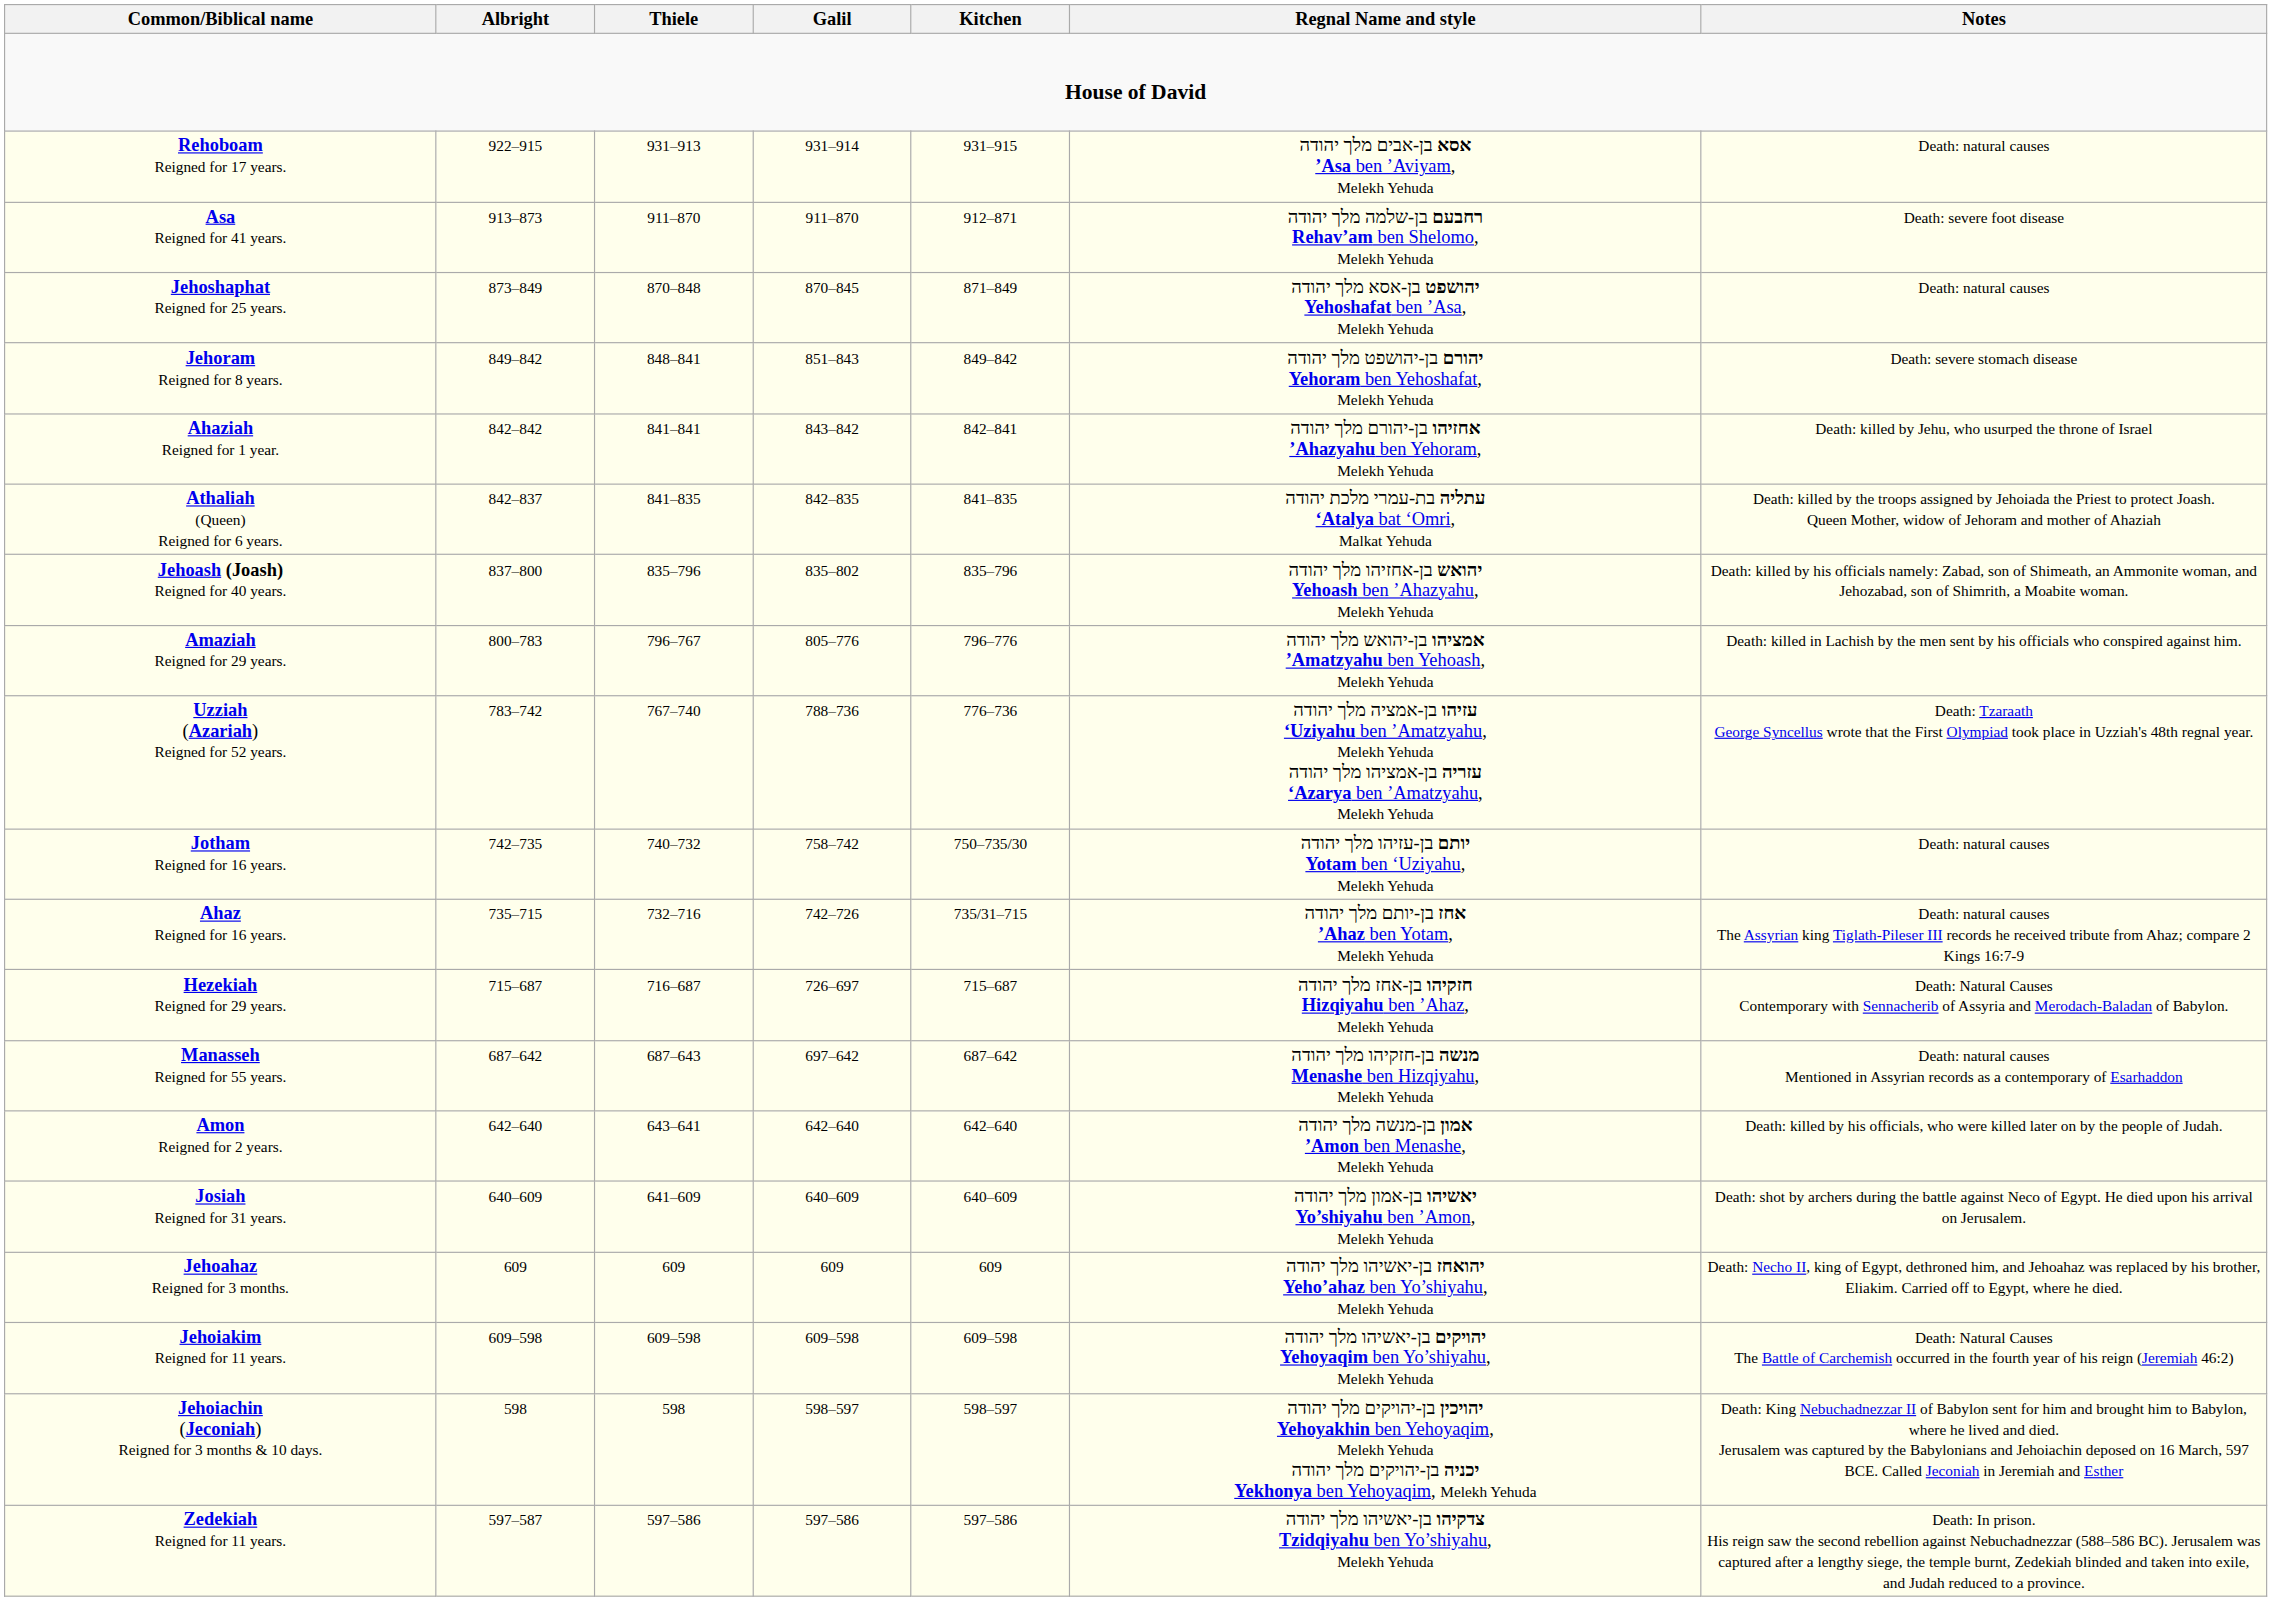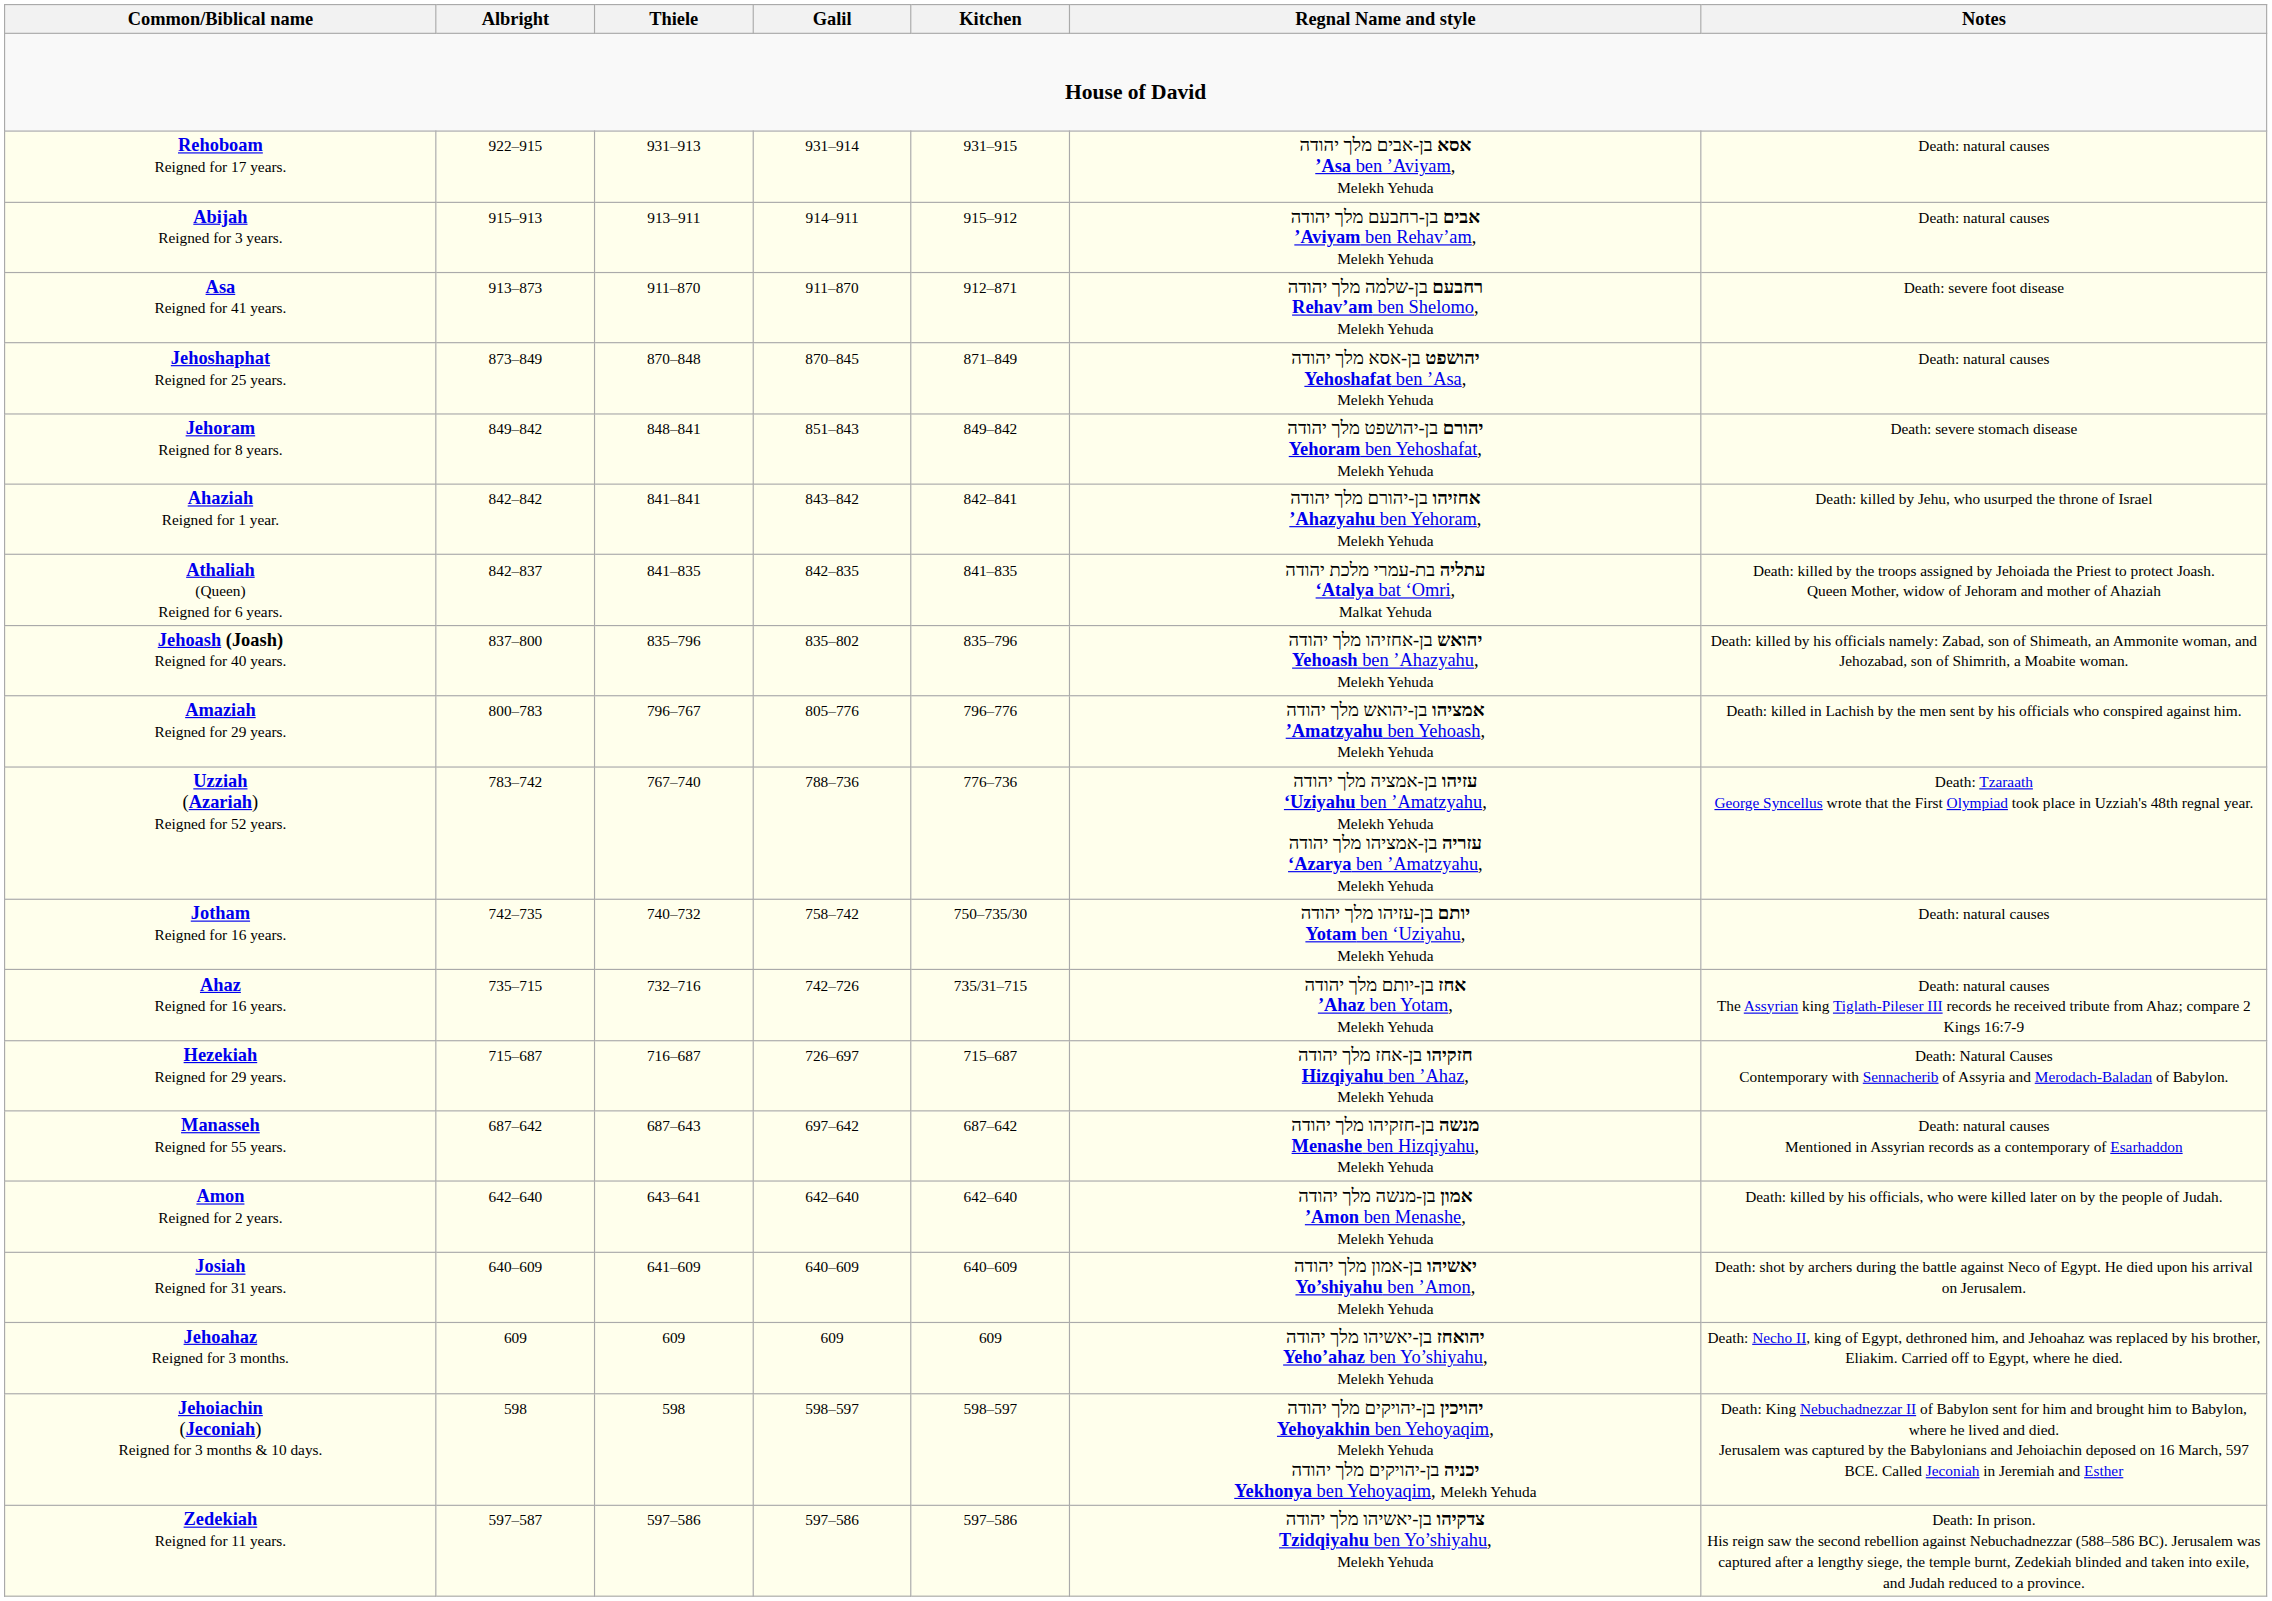+ row: (220, 226)
- row: (220, 1347)
